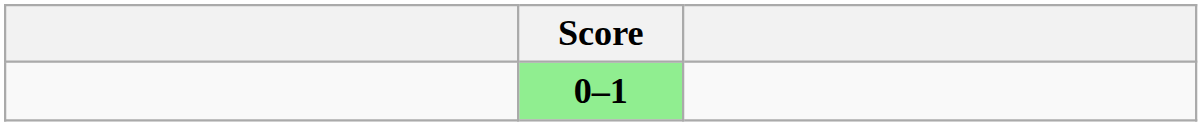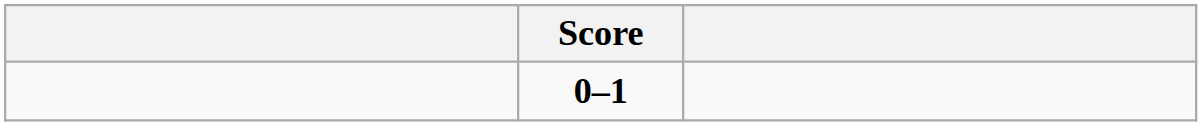(601, 90) lightgreen background -> (601, 90) no background
